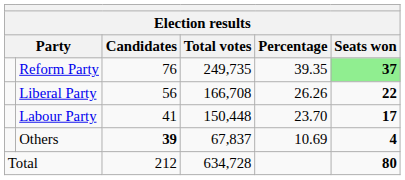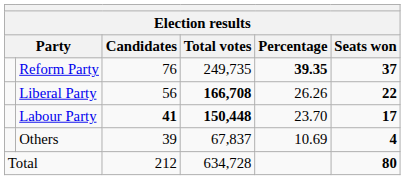(311, 69) normal -> (311, 69) bold
(389, 69) lightgreen background -> (389, 69) no background
(228, 92) normal -> (228, 92) bold
(170, 116) normal -> (170, 116) bold
(228, 116) normal -> (228, 116) bold
(170, 139) bold -> (170, 139) normal
